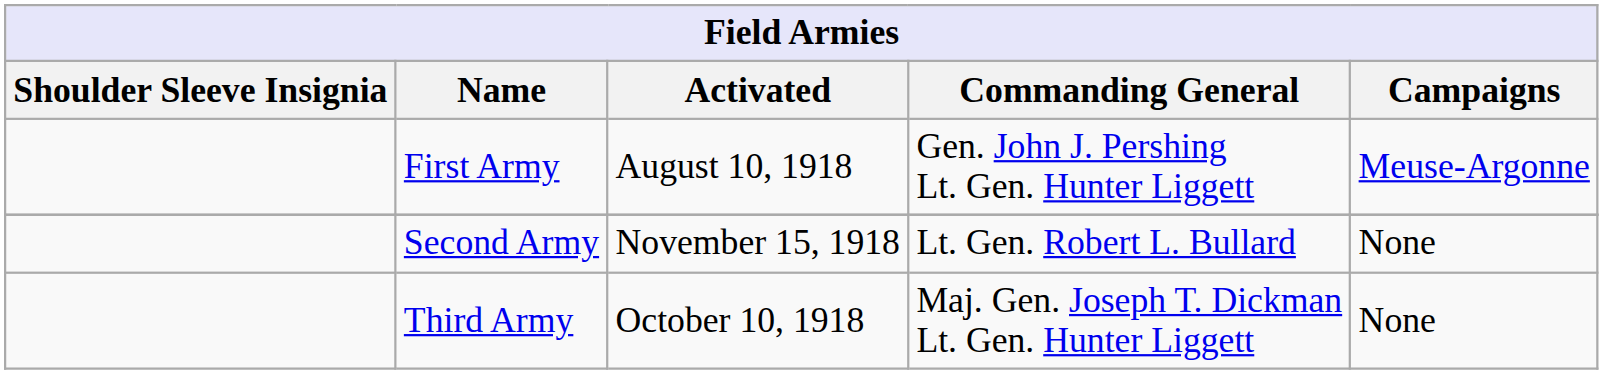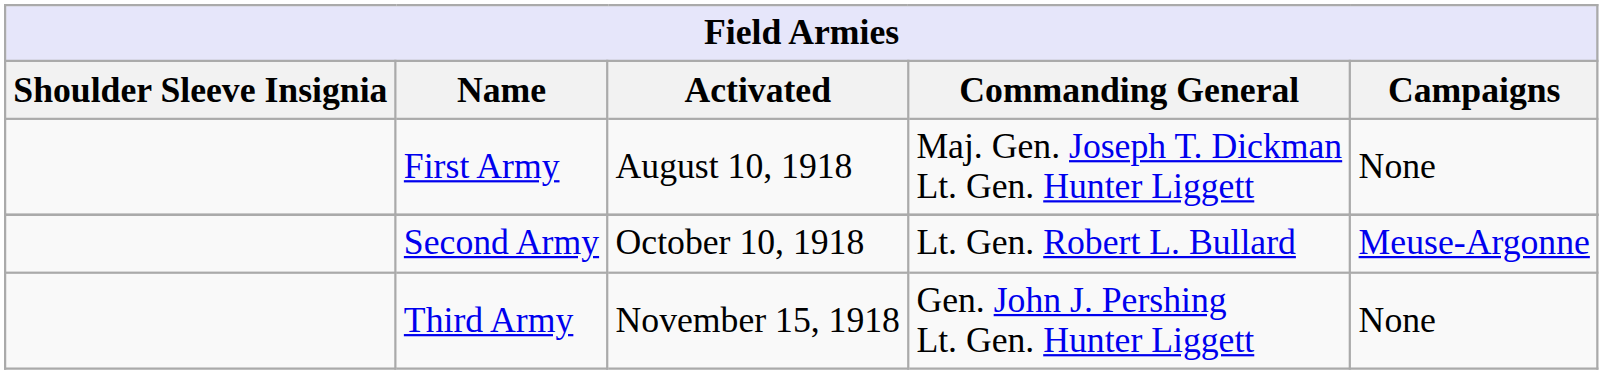(1085, 166) Gen. John J. Pershing Lt. Gen. Hunter Liggett -> (1129, 166) Maj. Gen. Joseph T. Dickman Lt. Gen. Hunter Liggett
(1474, 166) Meuse-Argonne -> (1397, 166) None
(758, 242) November 15, 1918 -> (740, 242) October 10, 1918
(1397, 242) None -> (1474, 242) Meuse-Argonne
(740, 319) October 10, 1918 -> (758, 319) November 15, 1918
(1129, 319) Maj. Gen. Joseph T. Dickman Lt. Gen. Hunter Liggett -> (1085, 319) Gen. John J. Pershing Lt. Gen. Hunter Liggett
